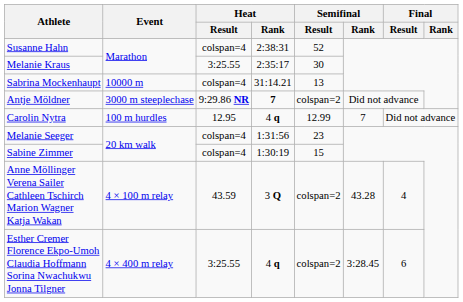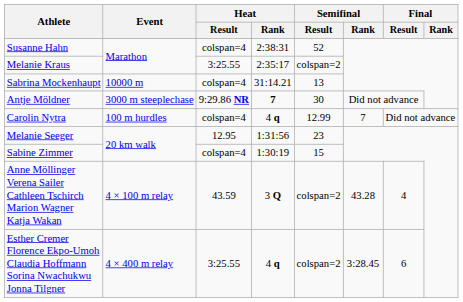(319, 65) 30 -> (319, 65) colspan=2
(319, 100) colspan=2 -> (319, 100) 30
(224, 118) 12.95 -> (224, 118) colspan=4
(224, 135) colspan=4 -> (224, 135) 12.95
